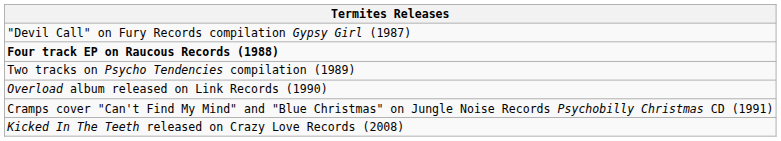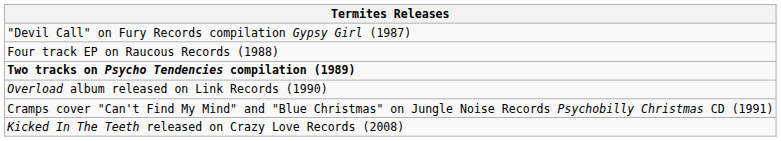(143, 52) bold -> (143, 52) normal
(181, 70) normal -> (181, 70) bold
